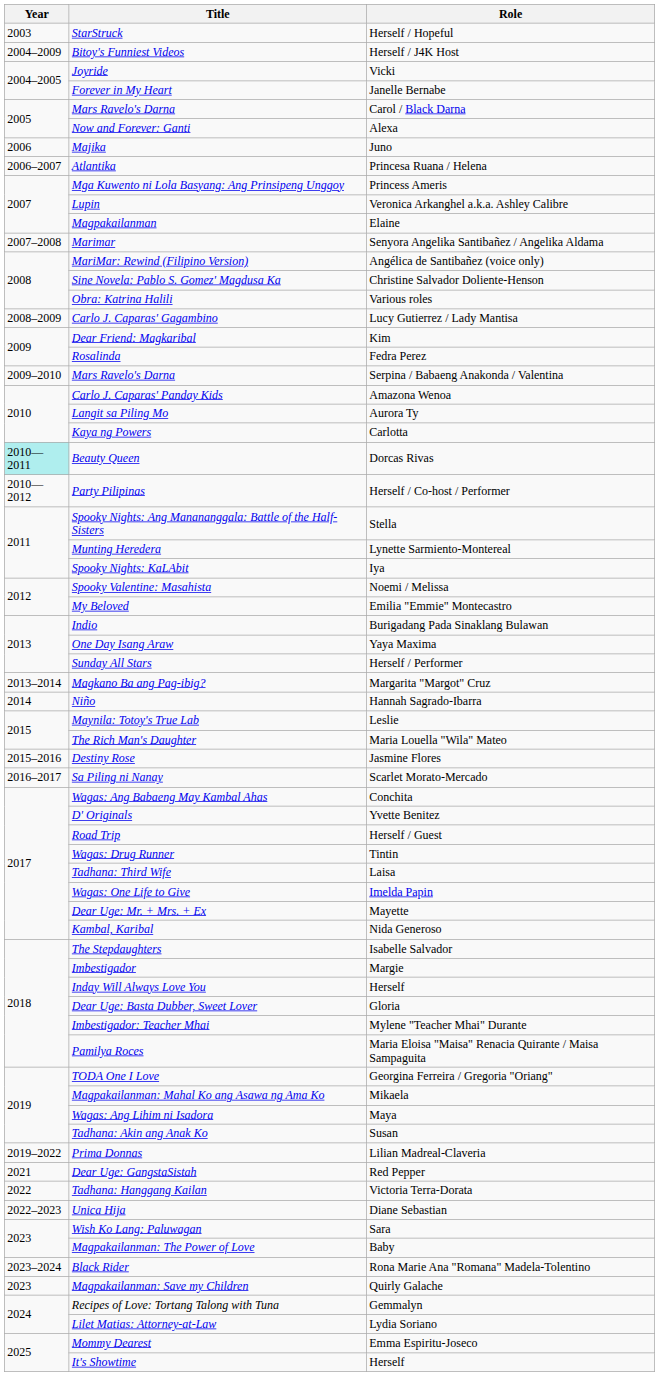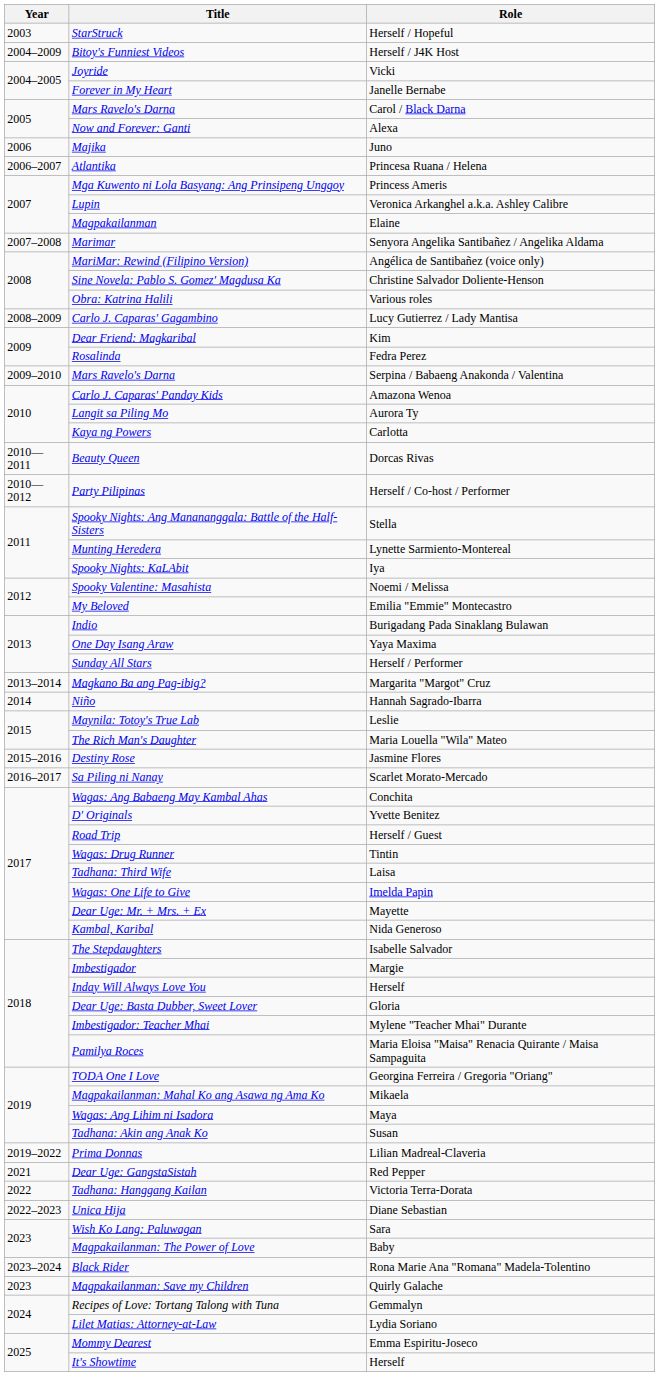(25, 458) paleturquoise background -> (25, 458) no background
